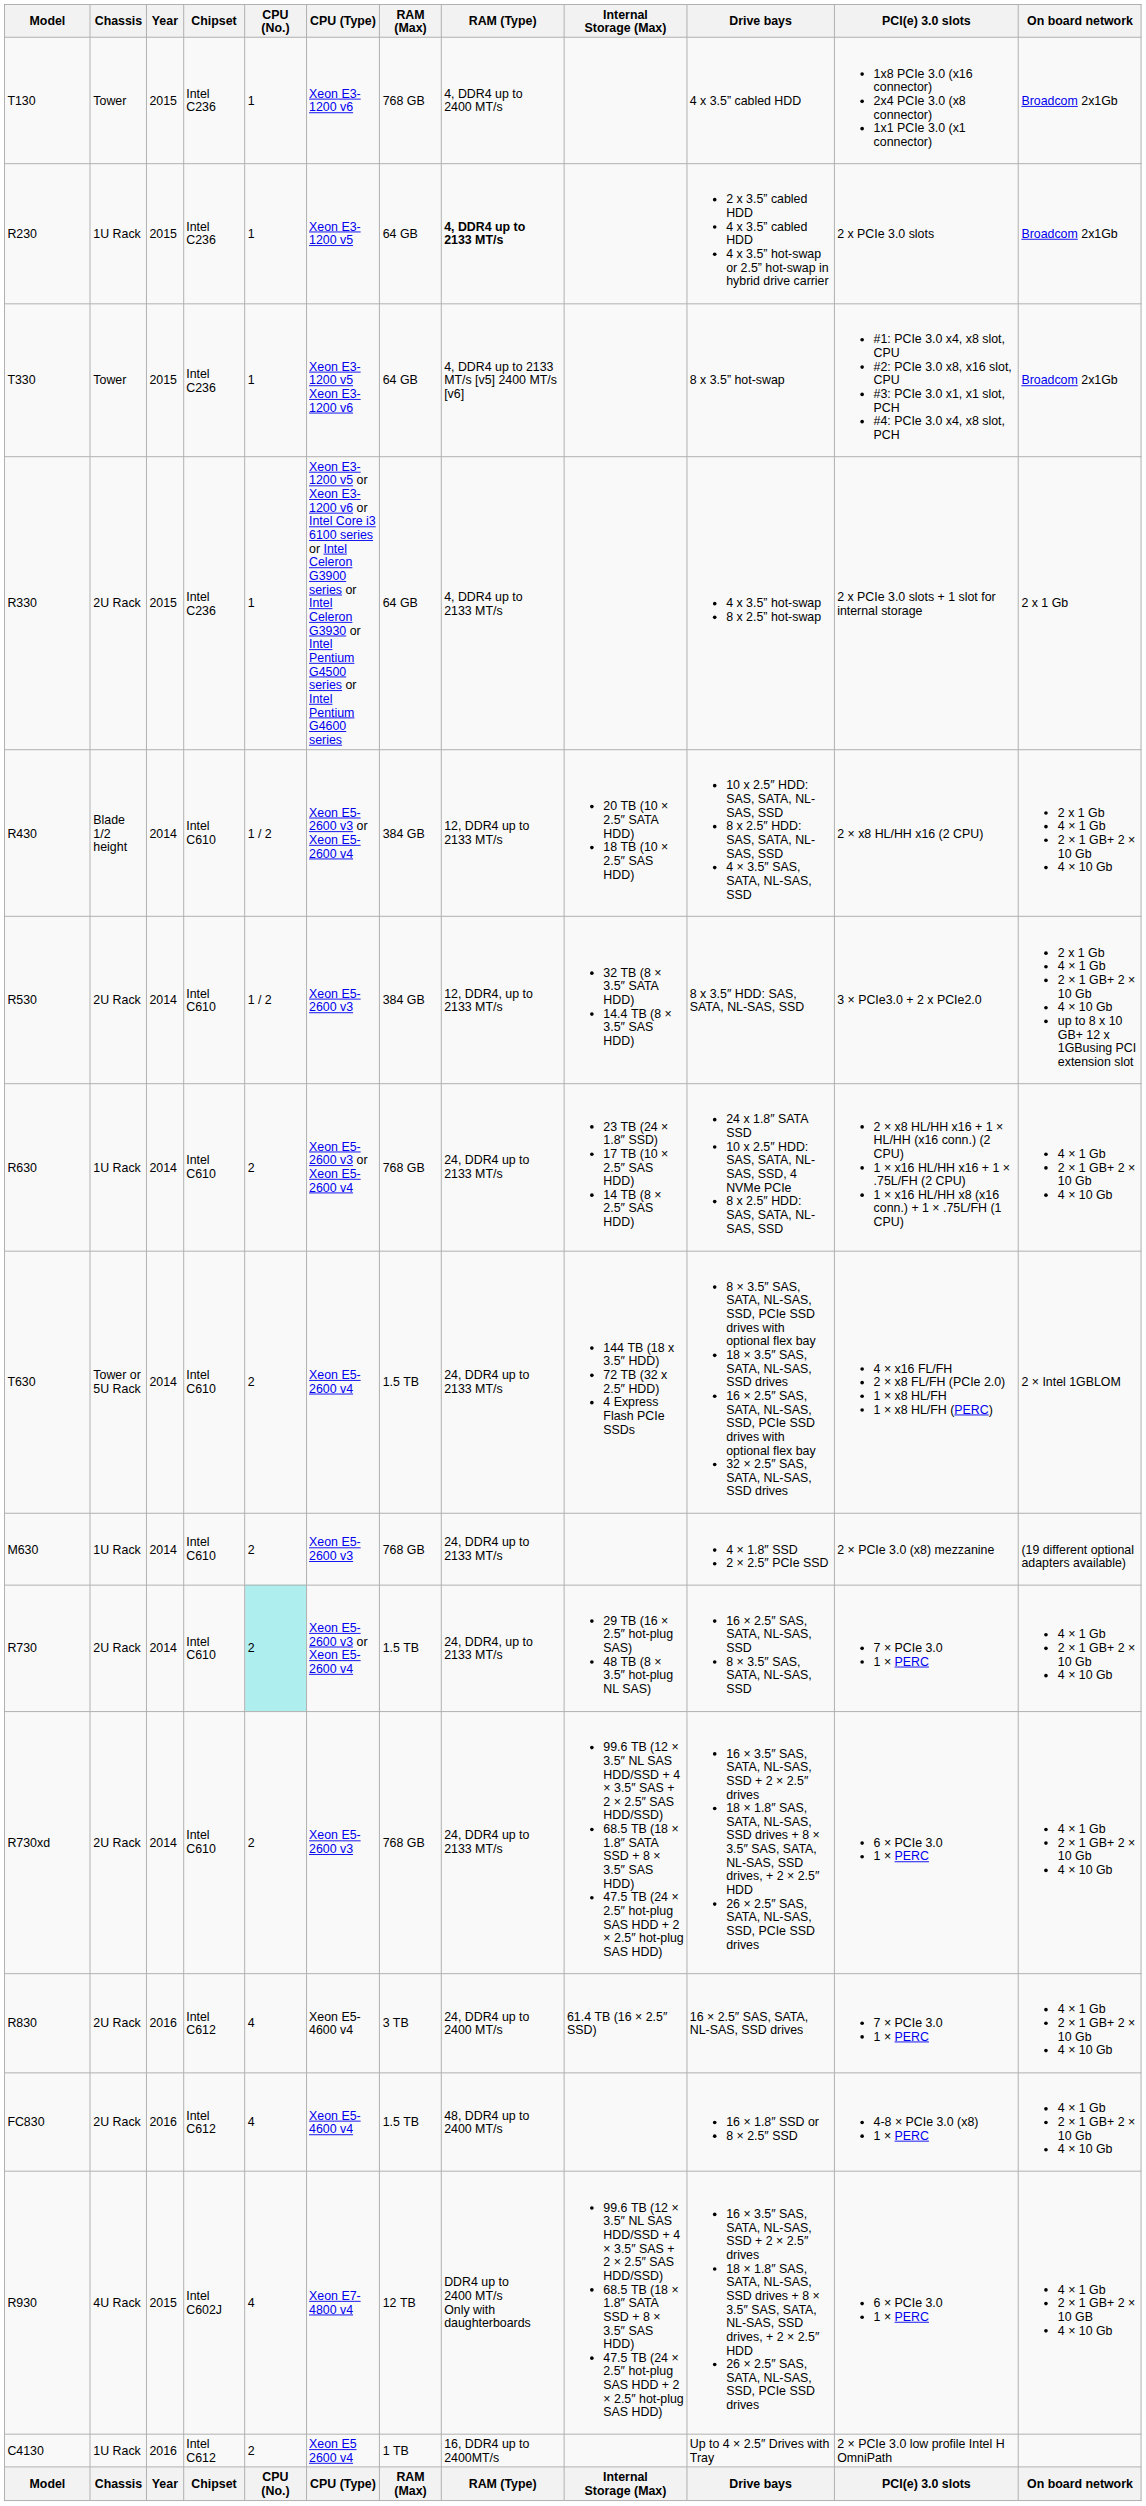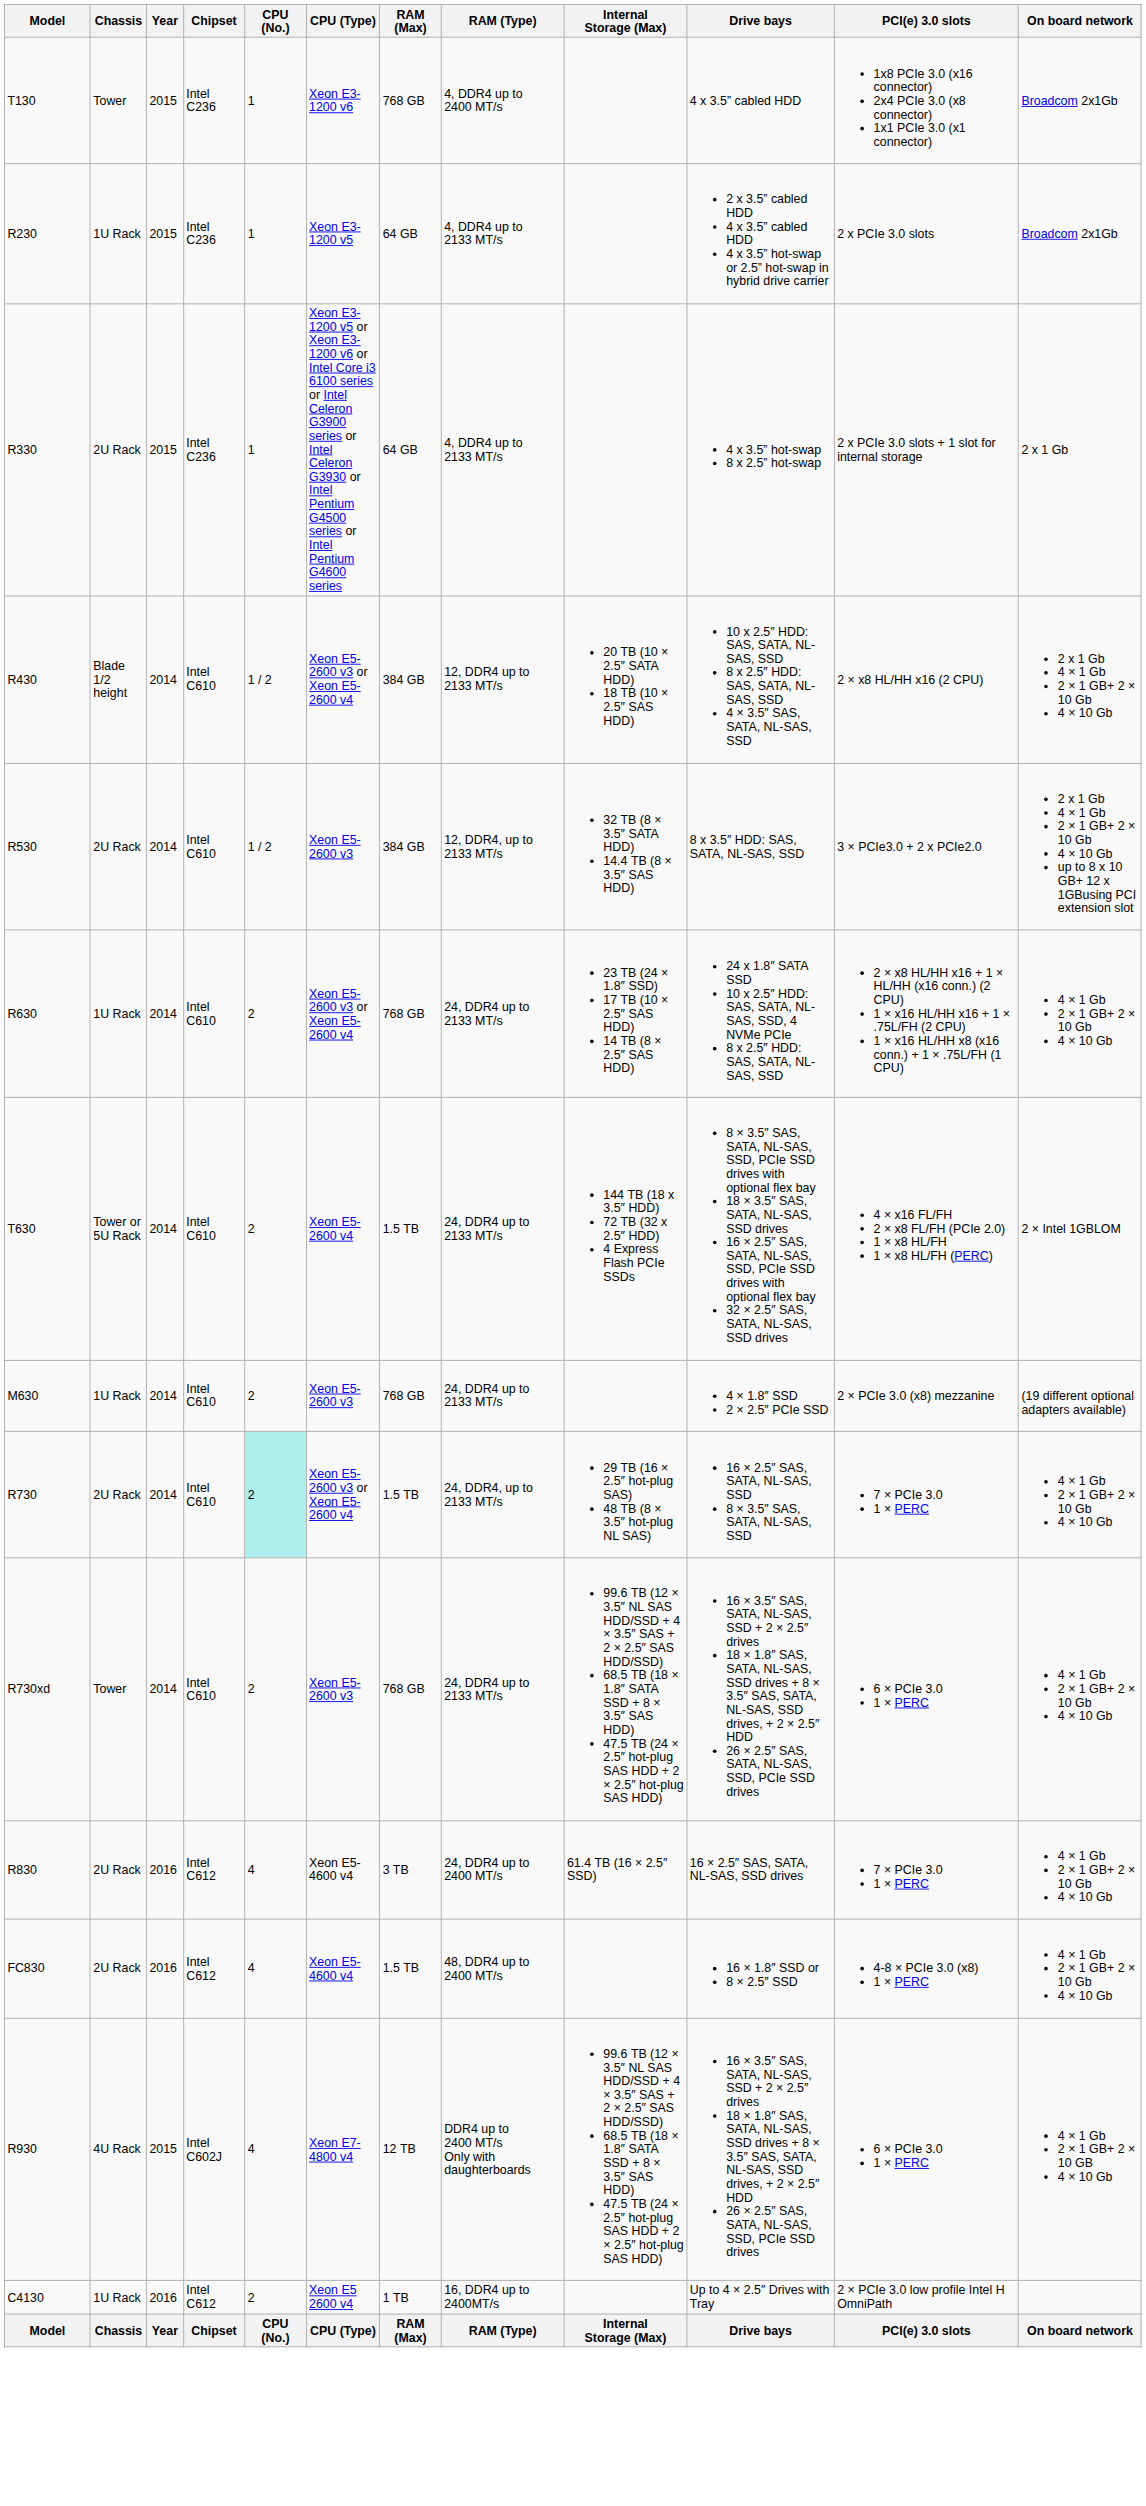(485, 233) bold -> (483, 233) normal
- row: (21, 380)
(117, 1842) 2U Rack -> (110, 1689) Tower
